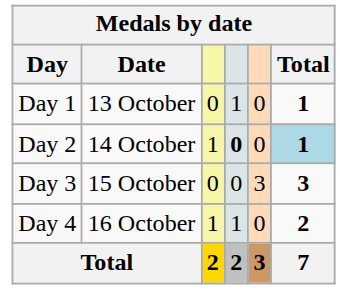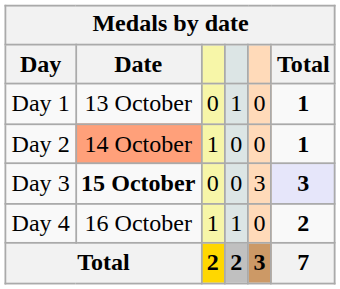(142, 143) no background -> (138, 143) lightsalmon background
(236, 143) bold -> (236, 143) normal
(303, 143) lightblue background -> (303, 143) no background
(142, 183) normal -> (138, 183) bold
(303, 183) no background -> (303, 183) lavender background
